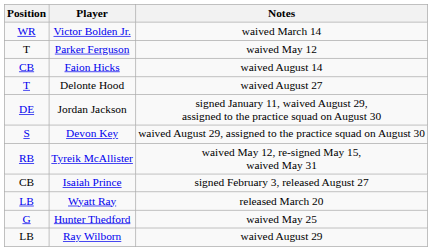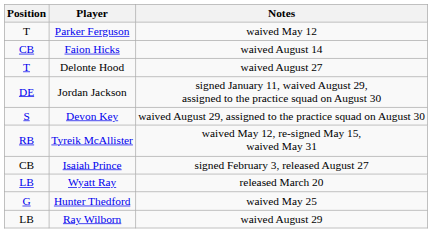- row: (92, 31)
